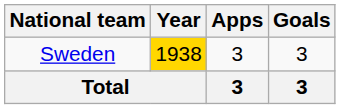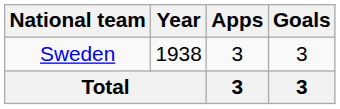(179, 53) gold background -> (179, 53) no background
